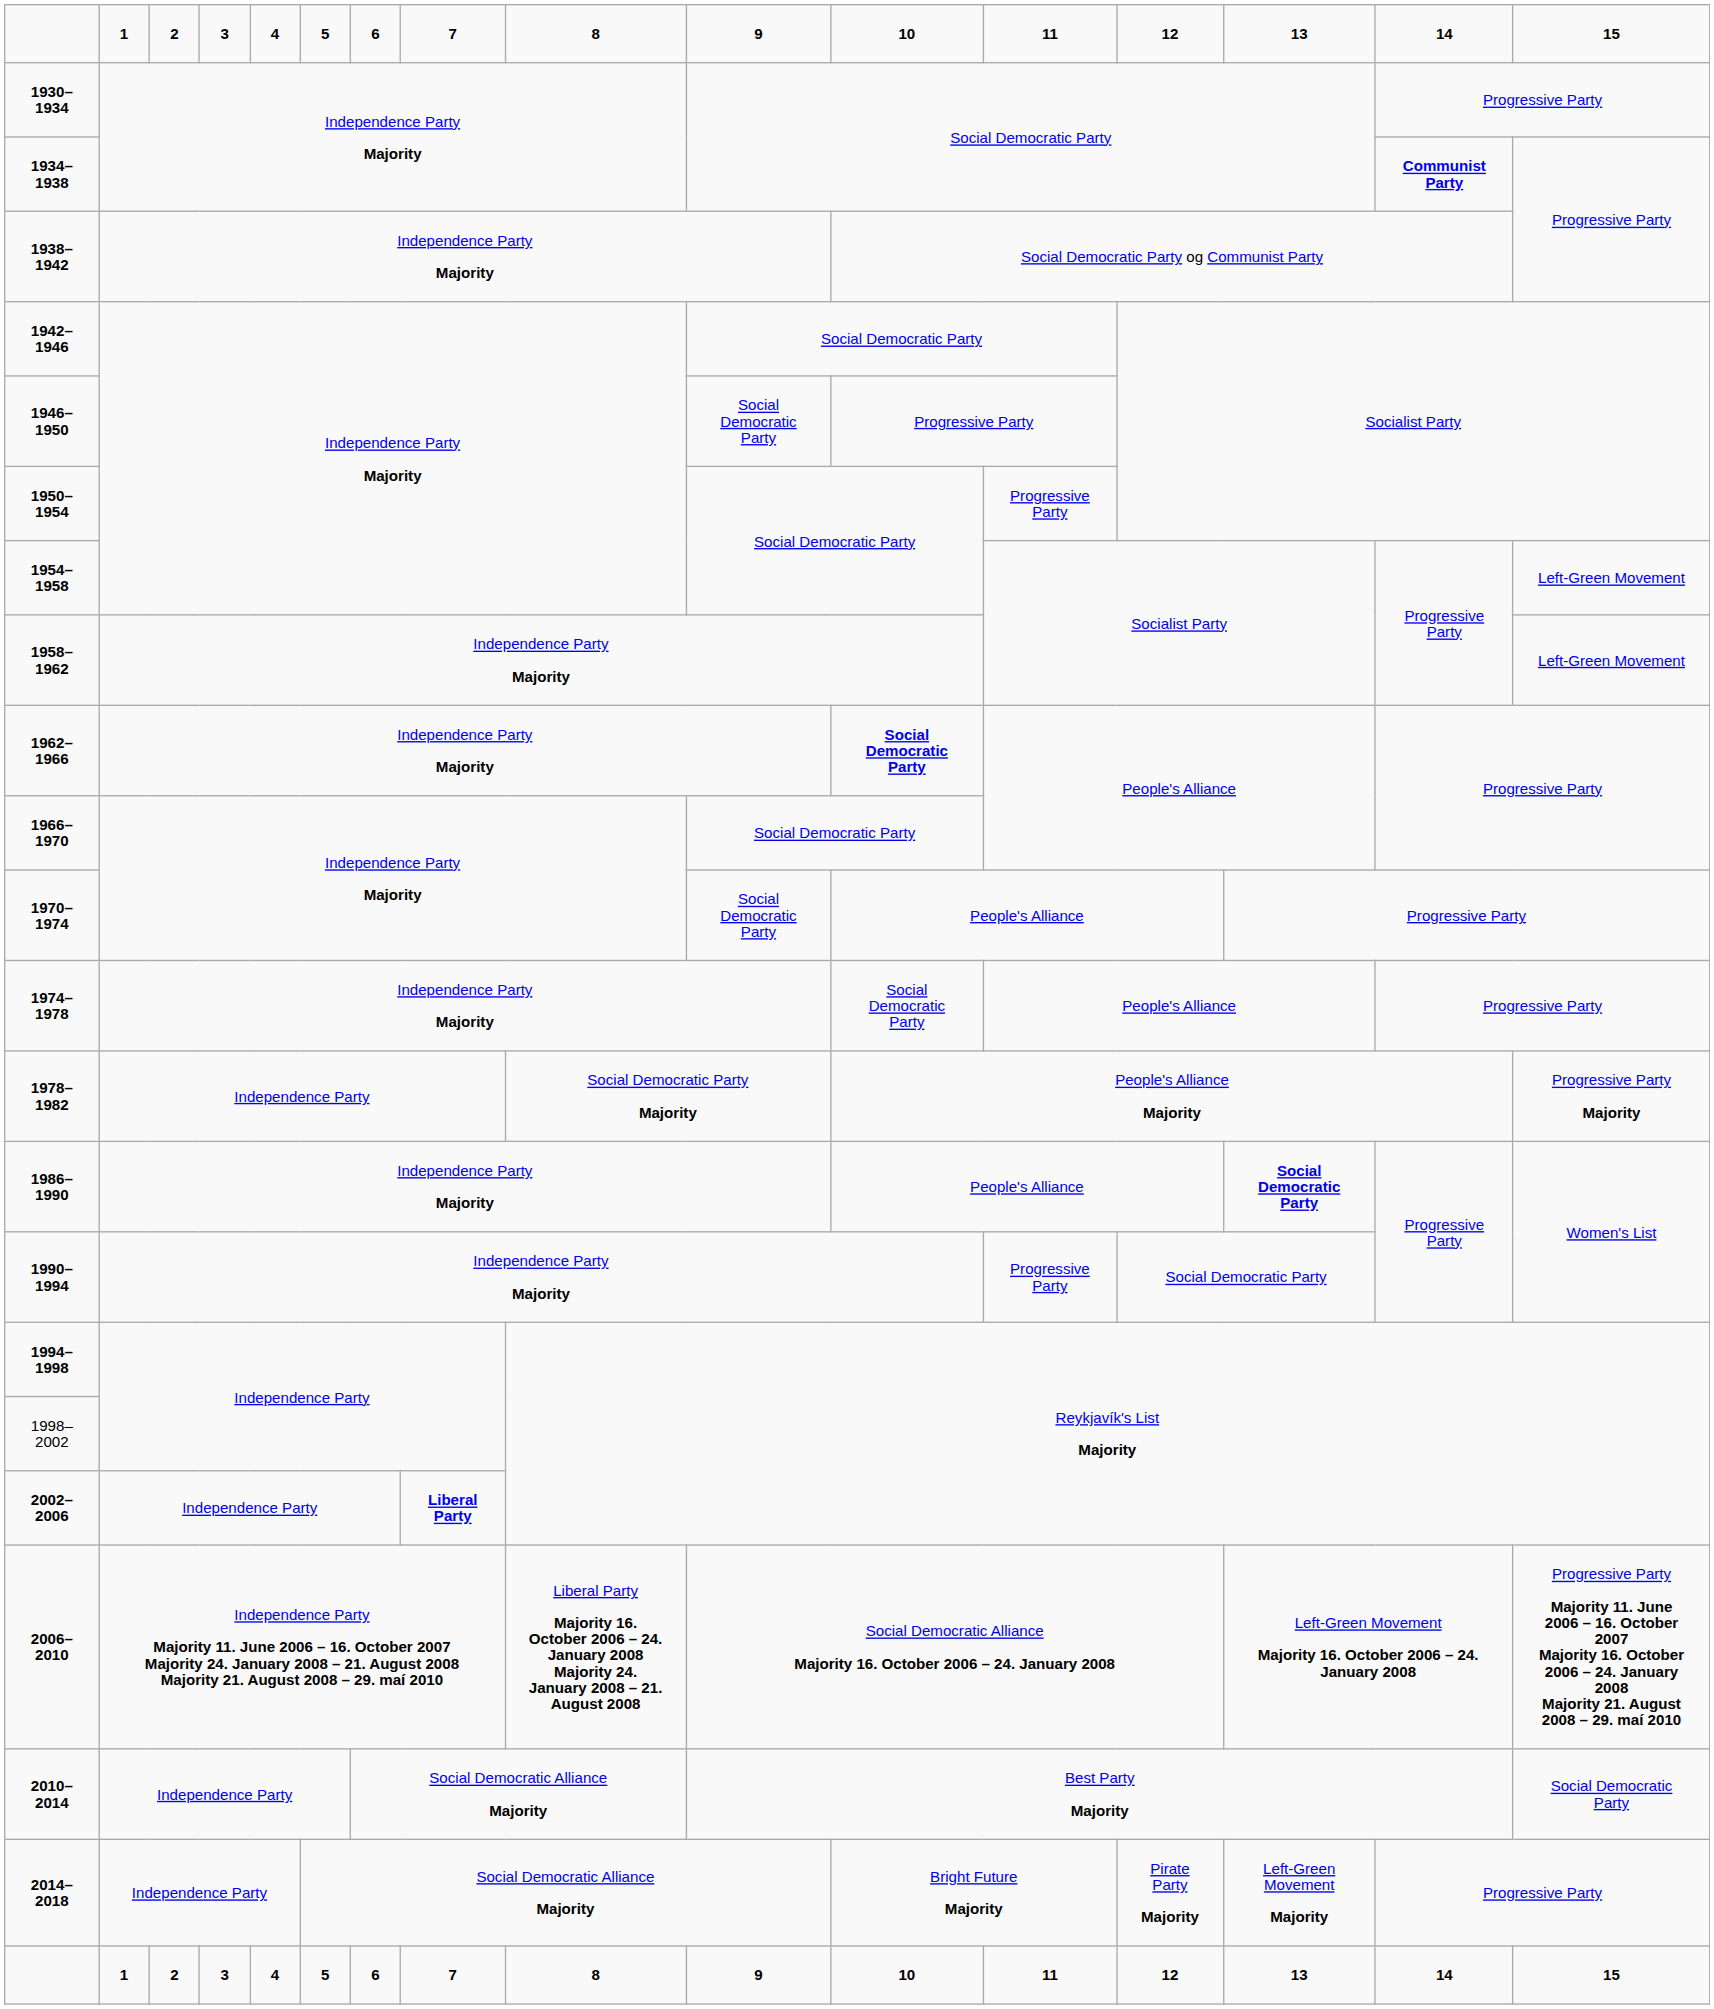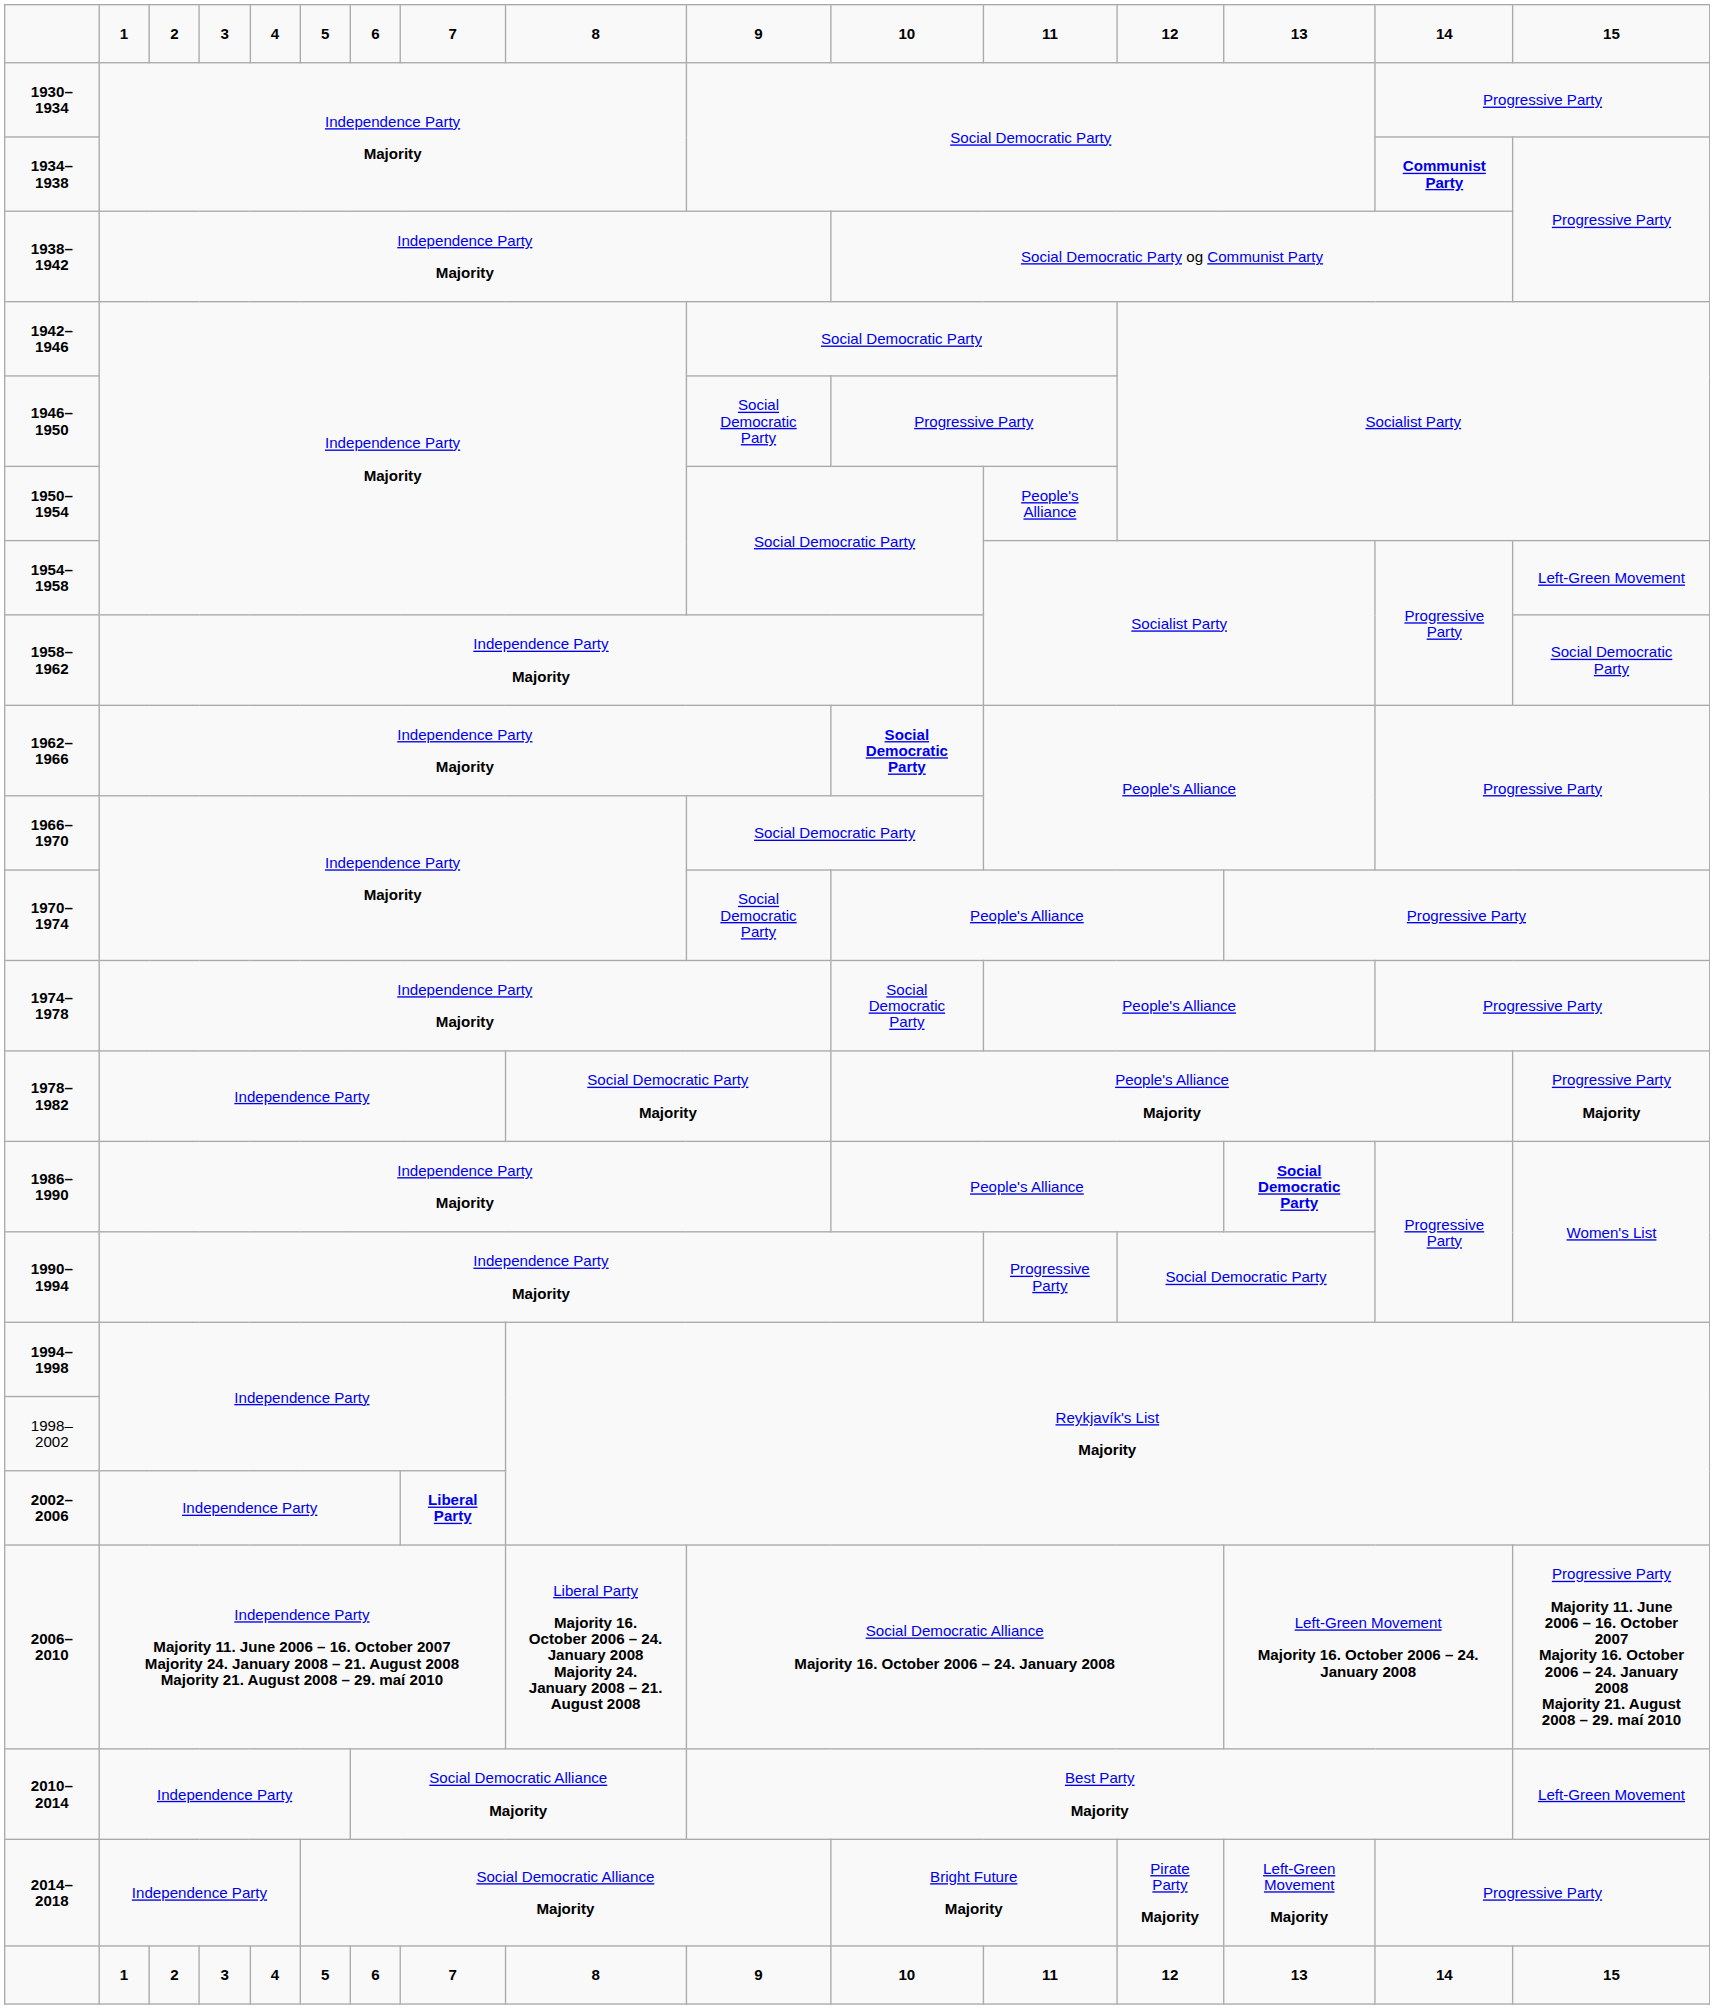(1050, 504) Progressive Party -> (1050, 504) People's Alliance
(1611, 660) Left-Green Movement -> (1611, 660) Social Democratic Party
(1611, 1794) Social Democratic Party -> (1611, 1794) Left-Green Movement
